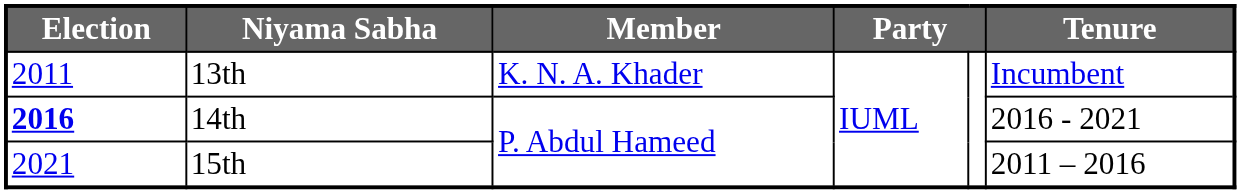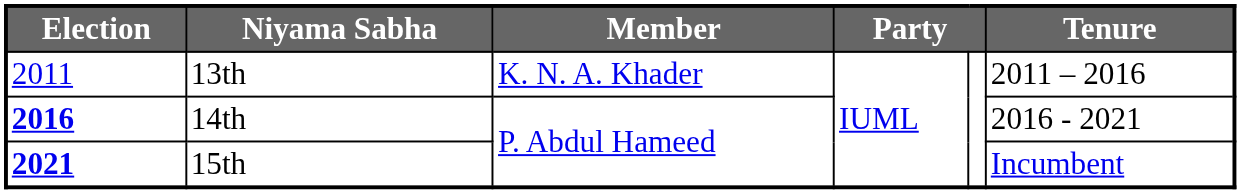(1058, 73) Incumbent -> (1068, 73) 2011 – 2016
(43, 163) normal -> (43, 163) bold
(1068, 163) 2011 – 2016 -> (1058, 163) Incumbent
